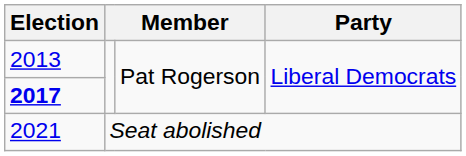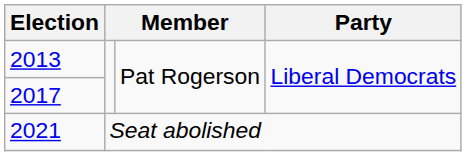(35, 95) bold -> (35, 95) normal
